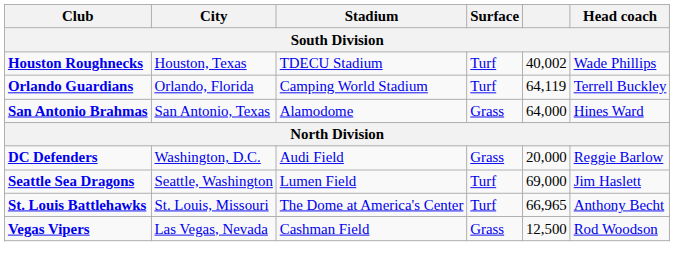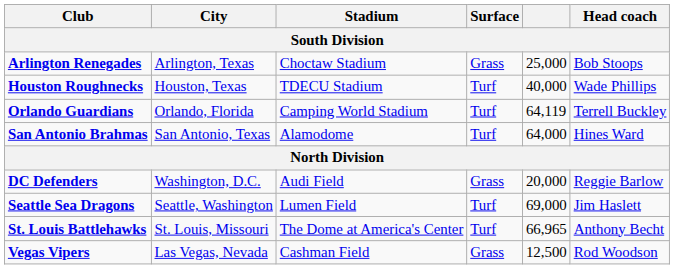+ row: (75, 63)
(546, 63) 40,002 -> (546, 87) 40,000
(487, 110) Grass -> (483, 134) Turf
